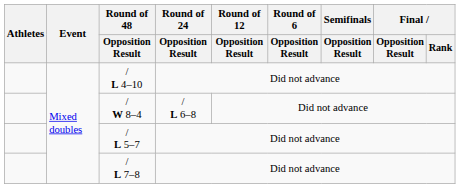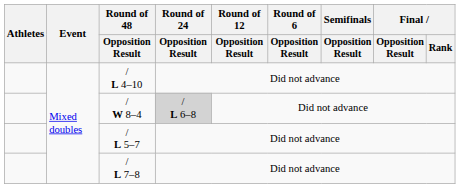(183, 108) no background -> (183, 108) lightgrey background
